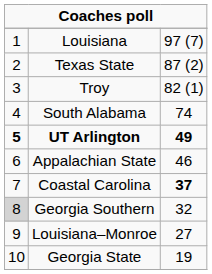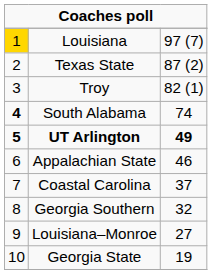(16, 40) no background -> (16, 40) gold background
(16, 112) normal -> (16, 112) bold
(184, 185) bold -> (184, 185) normal
(16, 209) lightgrey background -> (16, 209) no background
